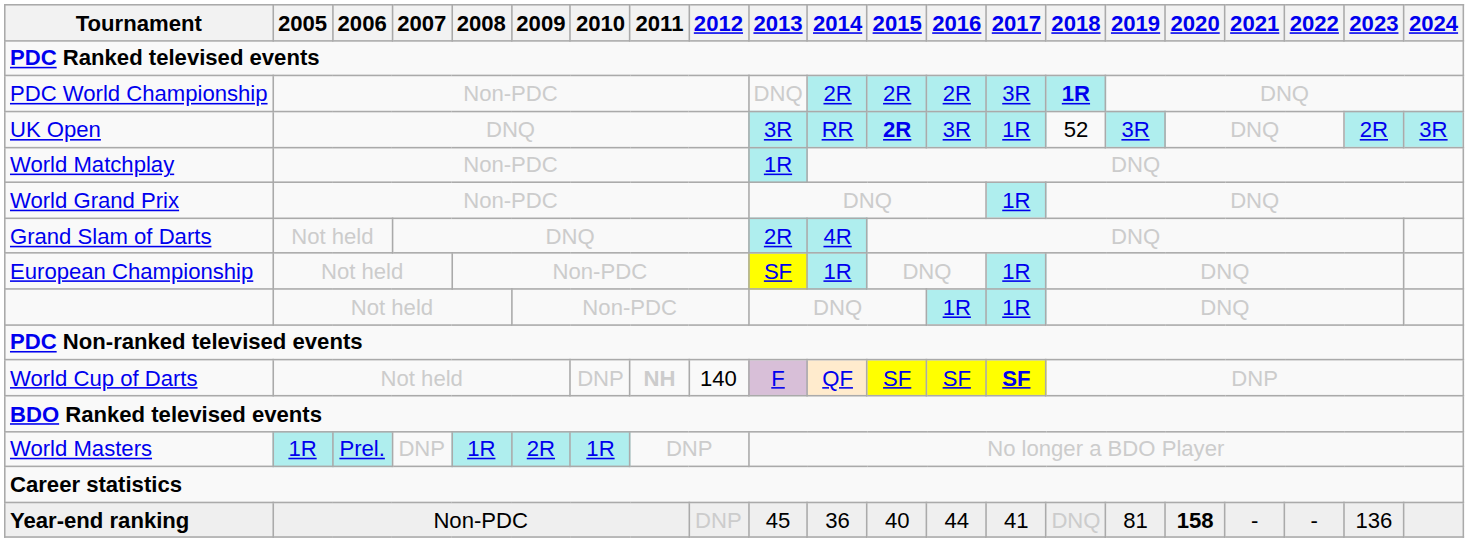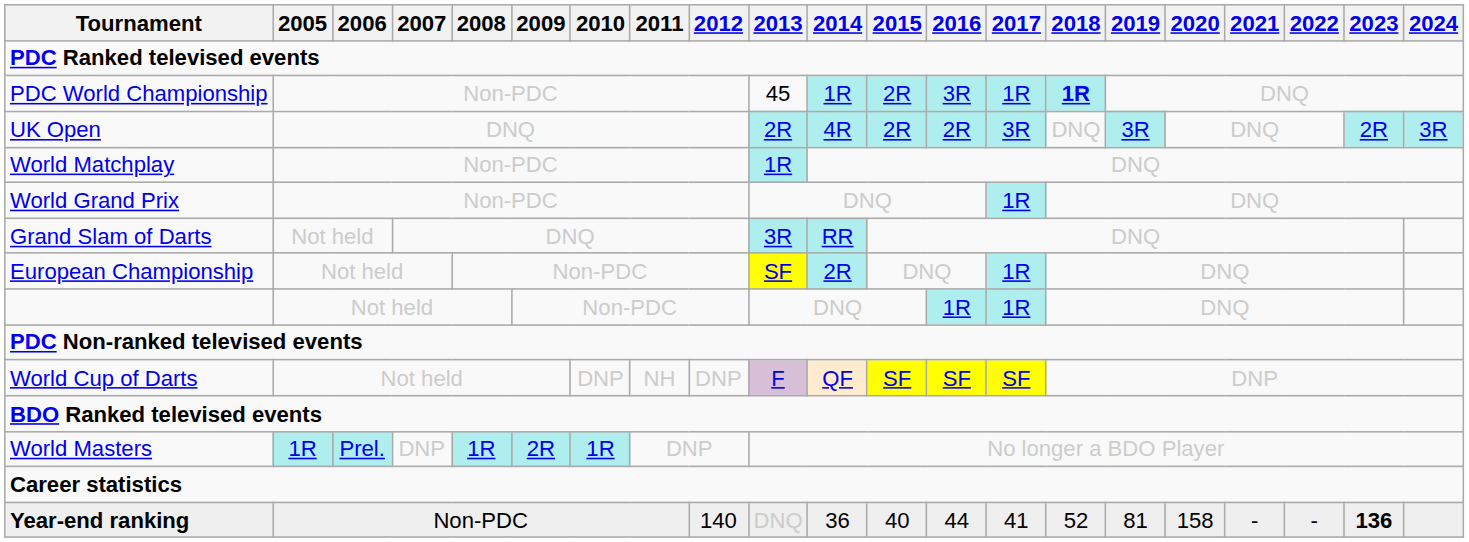(778, 94) DNQ -> (778, 94) 45
(838, 94) 2R -> (838, 94) 1R
(957, 94) 2R -> (957, 94) 3R
(1016, 94) 3R -> (1016, 94) 1R
(778, 129) 3R -> (778, 129) 2R
(838, 129) RR -> (838, 129) 4R
(897, 129) bold -> (897, 129) normal
(957, 129) 3R -> (957, 129) 2R
(1016, 129) 1R -> (1016, 129) 3R
(1076, 129) 52 -> (1076, 129) DNQ
(778, 236) 2R -> (778, 236) 3R
(838, 236) 4R -> (838, 236) RR
(838, 271) 1R -> (838, 271) 2R
(659, 378) bold -> (659, 378) normal
(718, 378) 140 -> (718, 378) DNP
(1016, 378) bold -> (1016, 378) normal
(718, 520) DNP -> (718, 520) 140
(778, 520) 45 -> (778, 520) DNQ
(1076, 520) DNQ -> (1076, 520) 52
(1195, 520) bold -> (1195, 520) normal
(1374, 520) normal -> (1374, 520) bold
